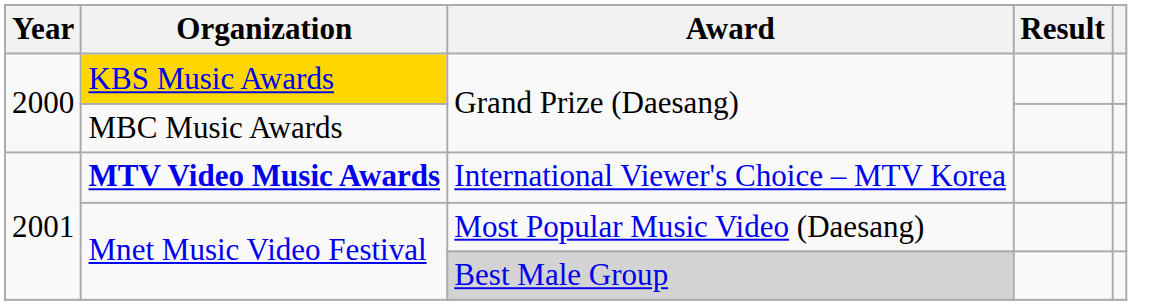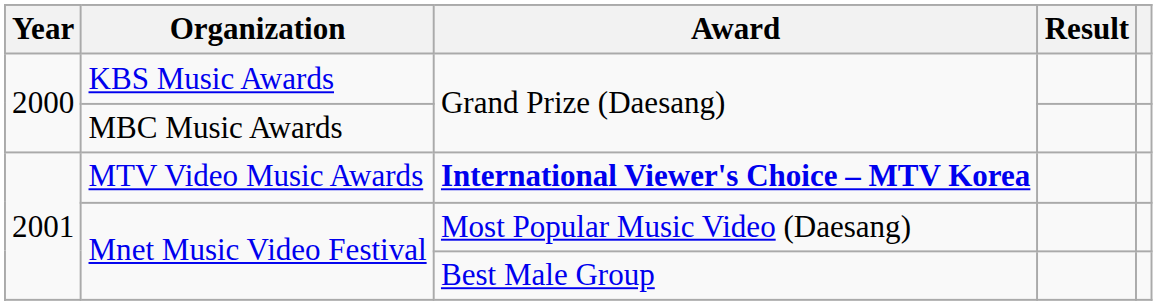(211, 78) gold background -> (211, 78) no background
(264, 176) bold -> (256, 176) normal
(730, 176) normal -> (736, 176) bold
(561, 275) lightgrey background -> (548, 275) no background
